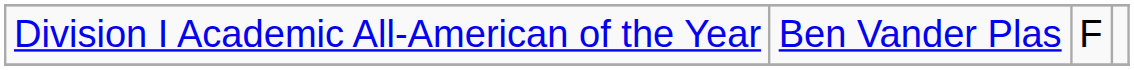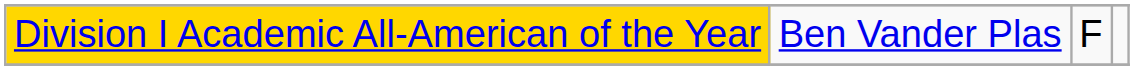(388, 34) no background -> (388, 34) gold background
